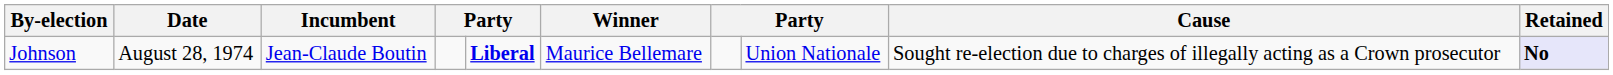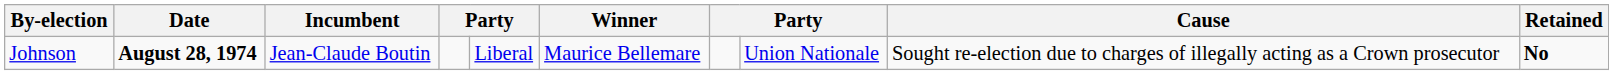(186, 52) normal -> (187, 52) bold
(502, 52) bold -> (504, 52) normal
(1536, 52) lavender background -> (1536, 52) no background
